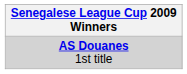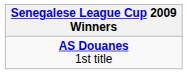(94, 52) lightgrey background -> (94, 52) no background
